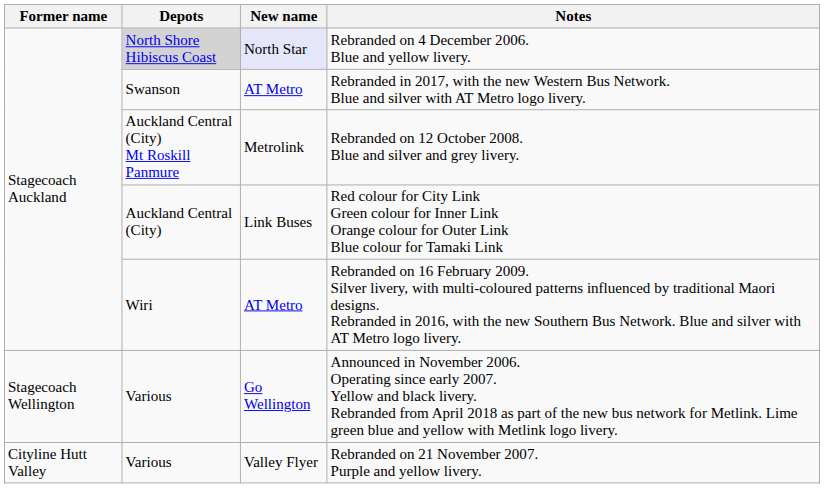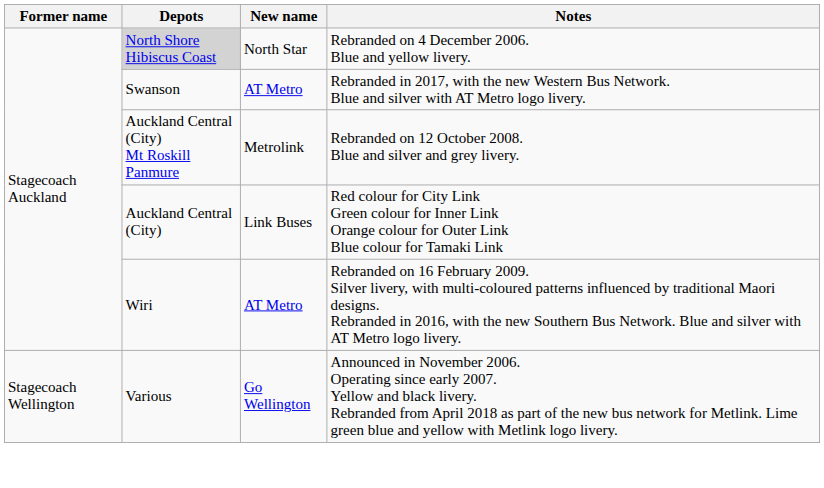(276, 48) lavender background -> (276, 48) no background
- row: (434, 462)
